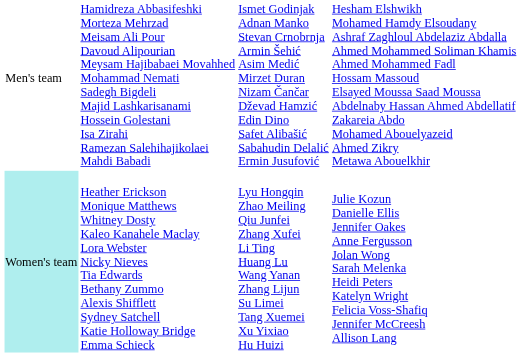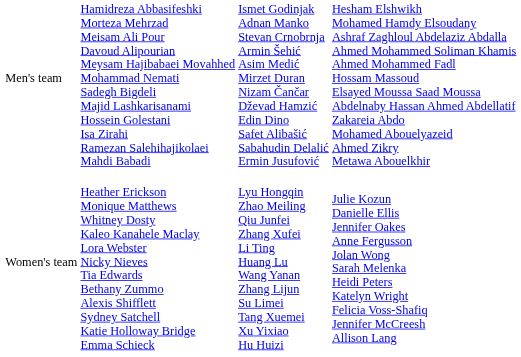(41, 261) paleturquoise background -> (41, 261) no background
